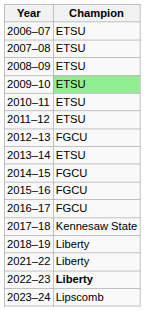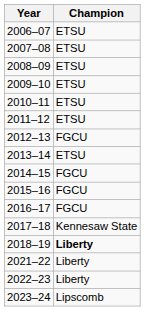(71, 84) lightgreen background -> (71, 84) no background
(73, 244) normal -> (74, 244) bold
(74, 279) bold -> (73, 279) normal
